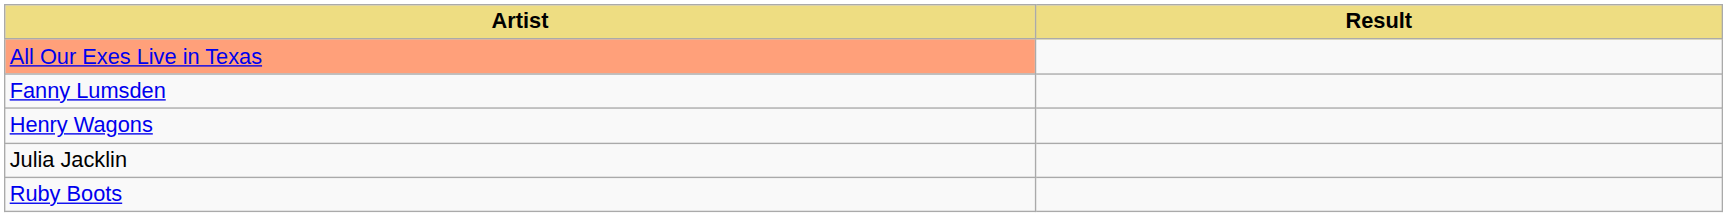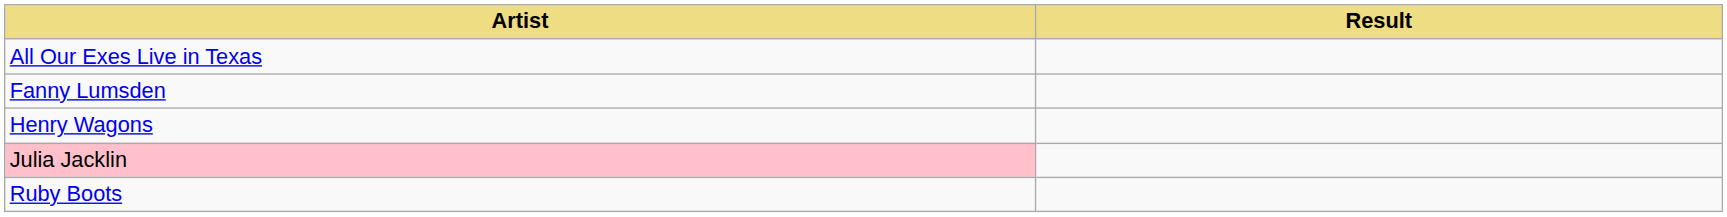(136, 56) lightsalmon background -> (136, 56) no background
(68, 159) no background -> (68, 159) pink background
